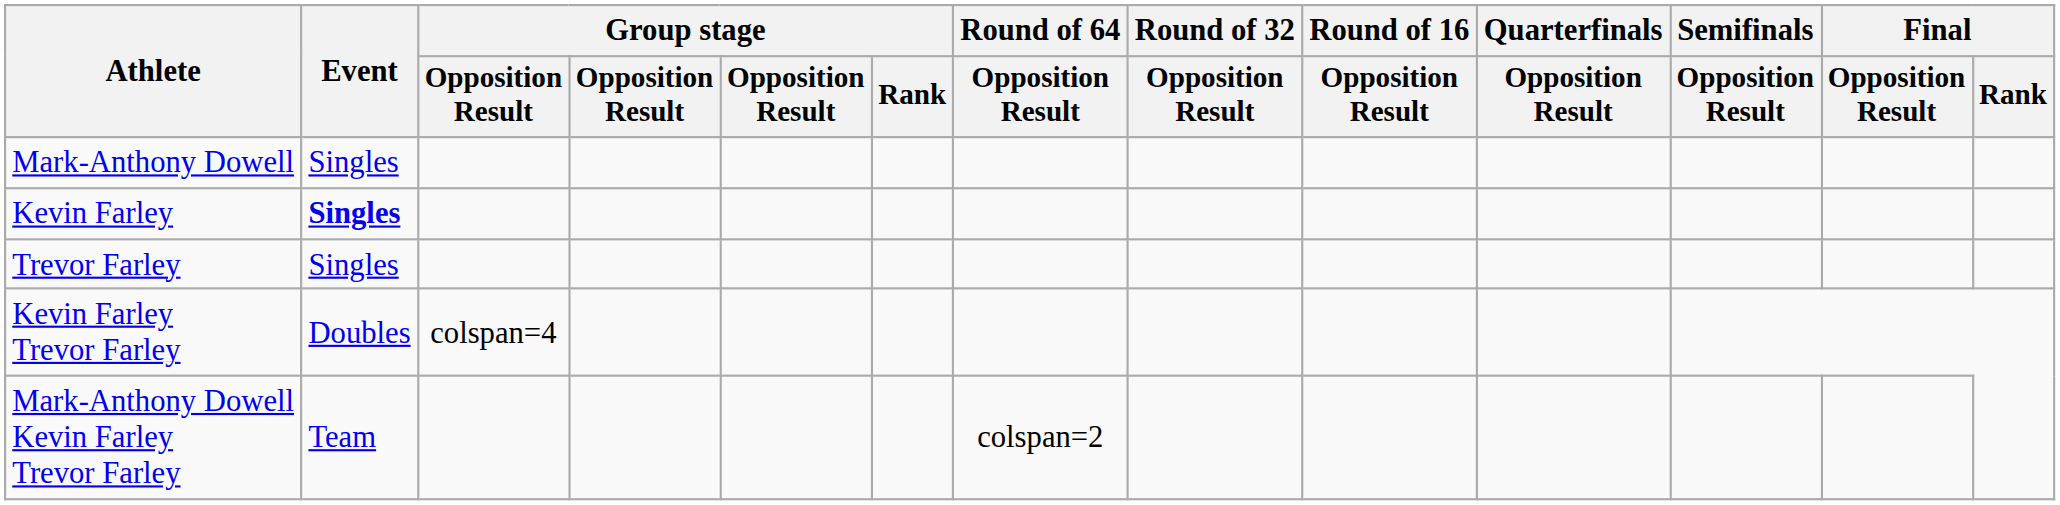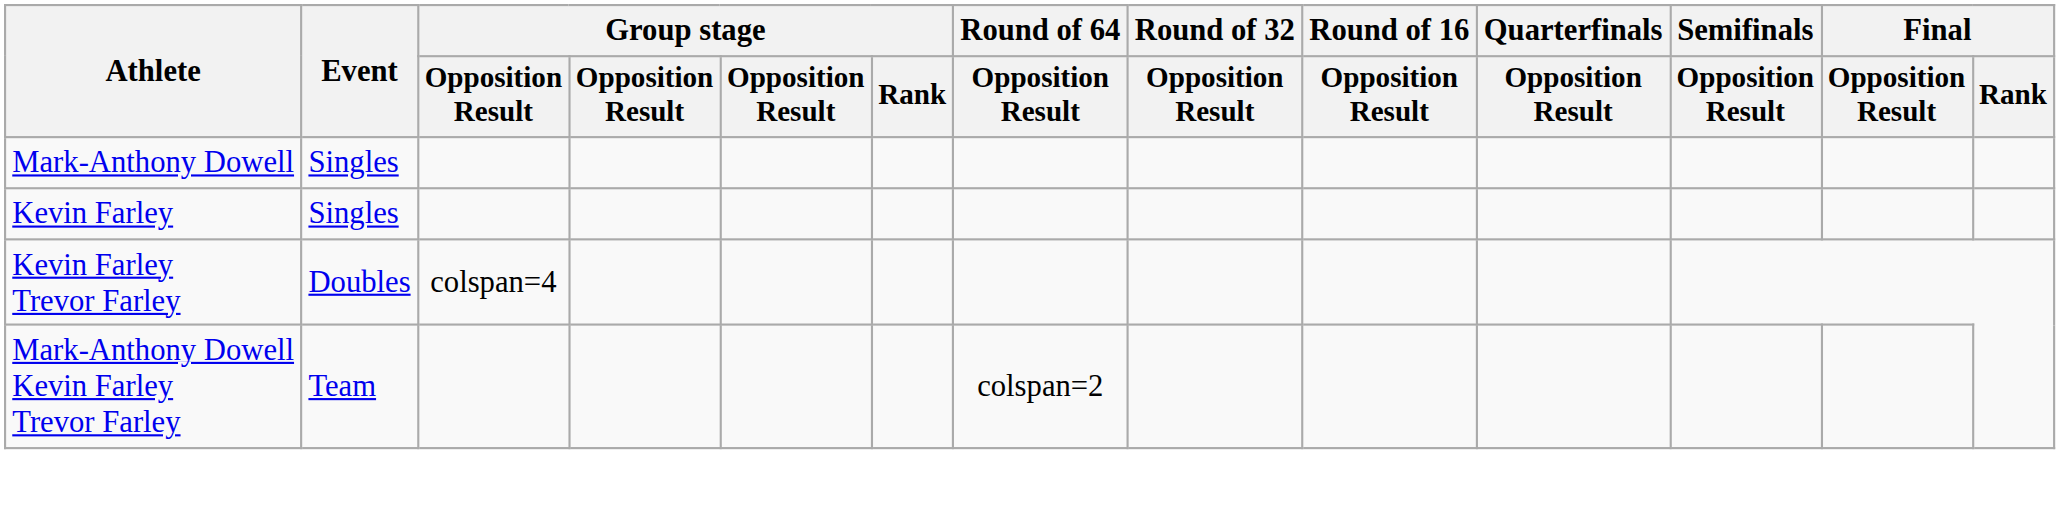(354, 213) bold -> (354, 213) normal
- row: (96, 263)
